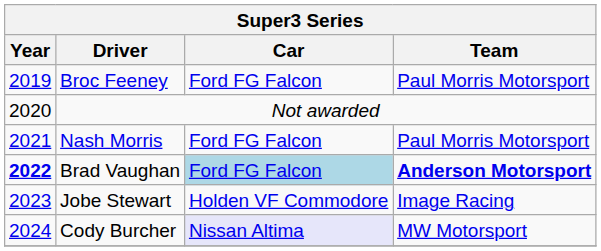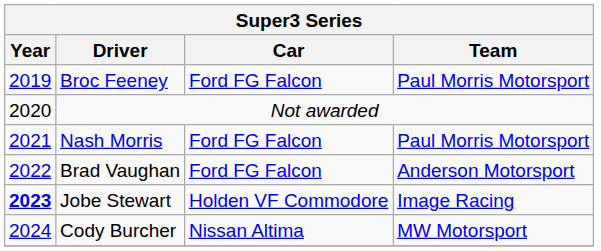(30, 170) bold -> (30, 170) normal
(255, 170) lightblue background -> (255, 170) no background
(494, 170) bold -> (486, 170) normal
(30, 200) normal -> (30, 200) bold
(246, 230) lavender background -> (246, 230) no background
